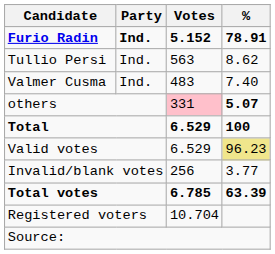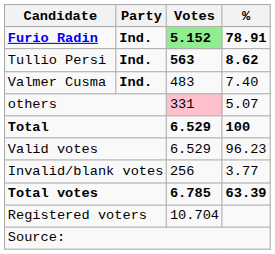(190, 38) no background -> (190, 38) lightgreen background
(136, 60) normal -> (136, 60) bold
(182, 60) normal -> (182, 60) bold
(242, 60) normal -> (242, 60) bold
(136, 82) normal -> (136, 82) bold
(242, 105) bold -> (242, 105) normal
(246, 149) khaki background -> (246, 149) no background
